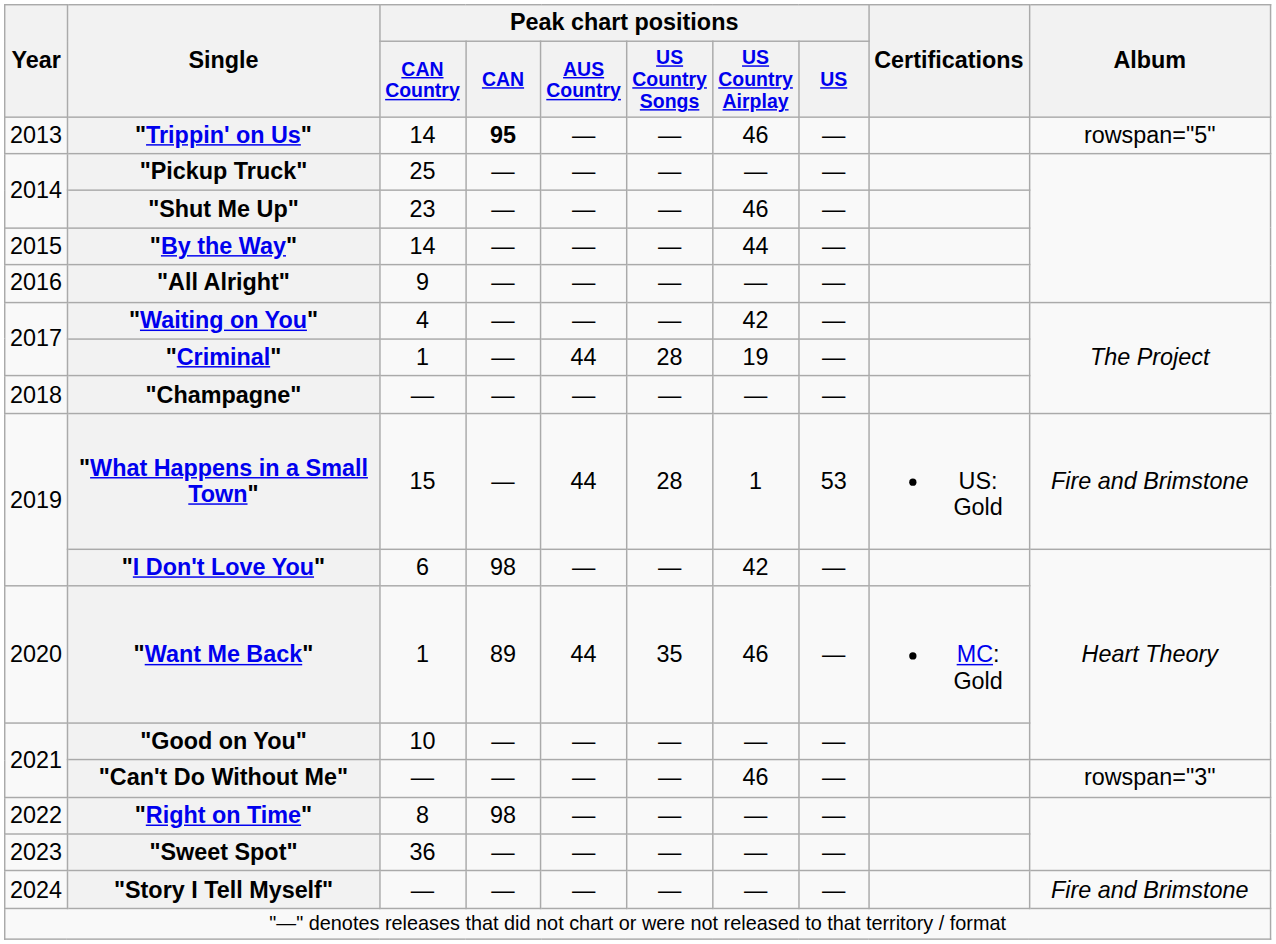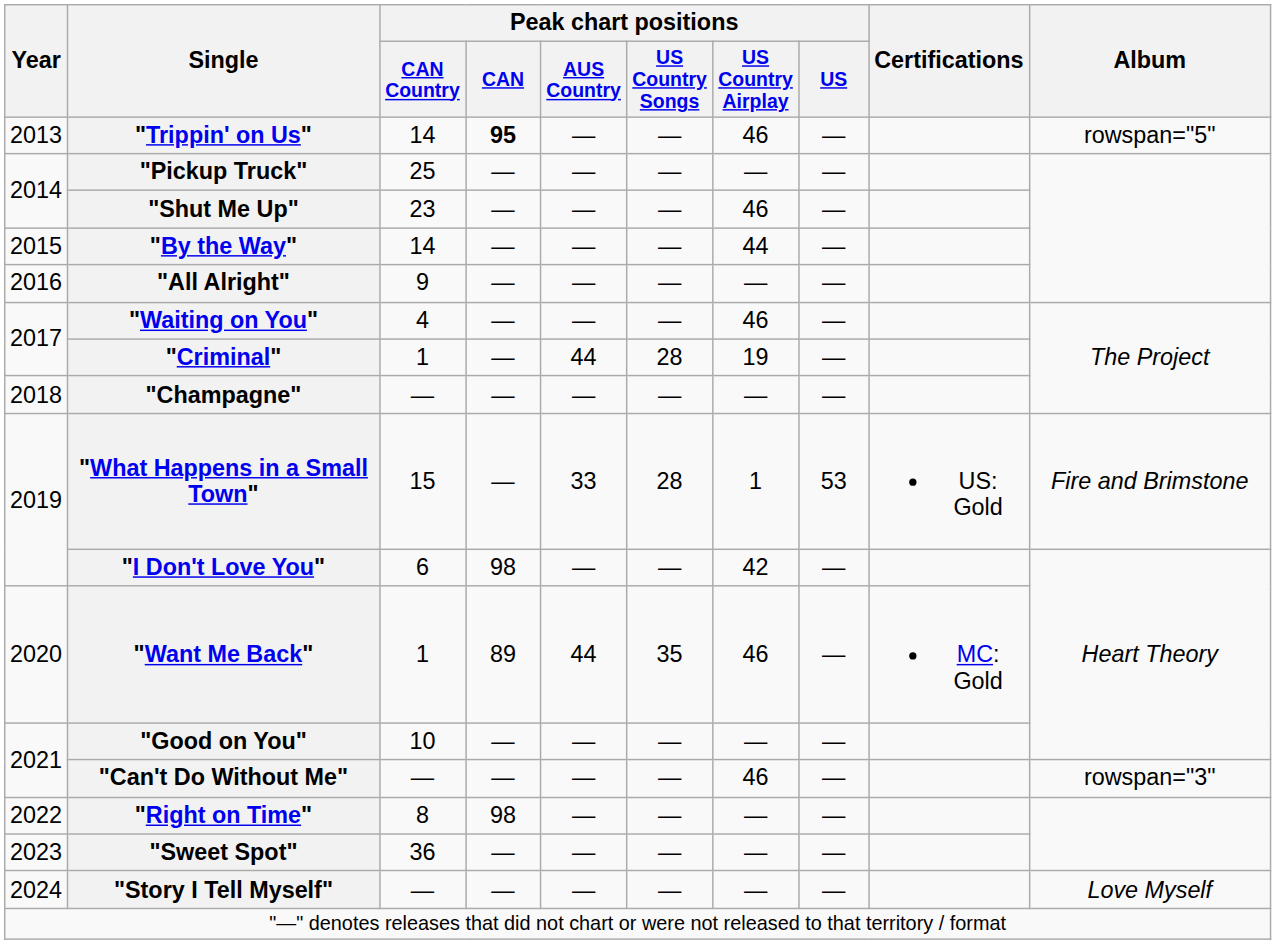(756, 320) 42 -> (756, 320) 46
(584, 481) 44 -> (584, 481) 33
(1150, 889) Fire and Brimstone -> (1150, 889) Love Myself
